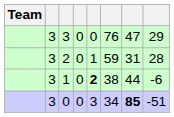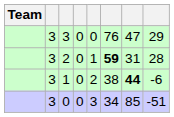(111, 58) normal -> (111, 58) bold
(94, 79) bold -> (94, 79) normal
(133, 79) normal -> (133, 79) bold
(133, 101) bold -> (133, 101) normal
